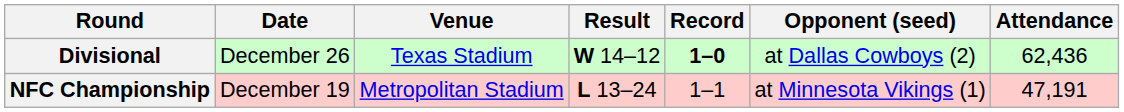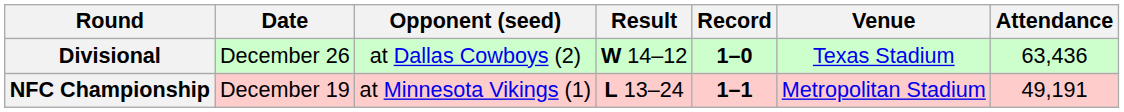columns swapped: (870, 21) <-> (462, 21)
(1055, 55) 62,436 -> (1055, 55) 63,436
(707, 90) normal -> (735, 90) bold
(1055, 90) 47,191 -> (1055, 90) 49,191
